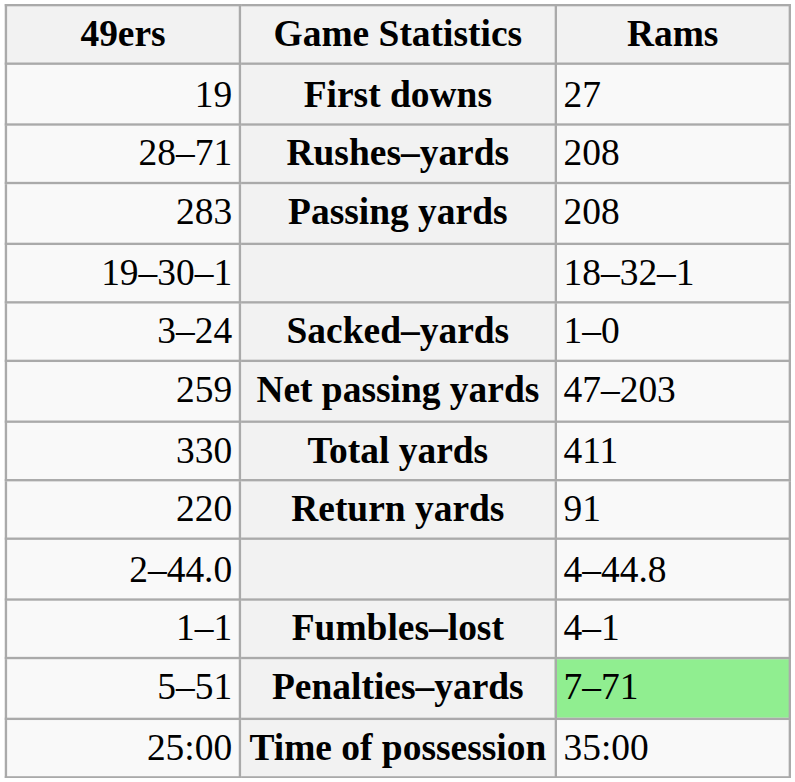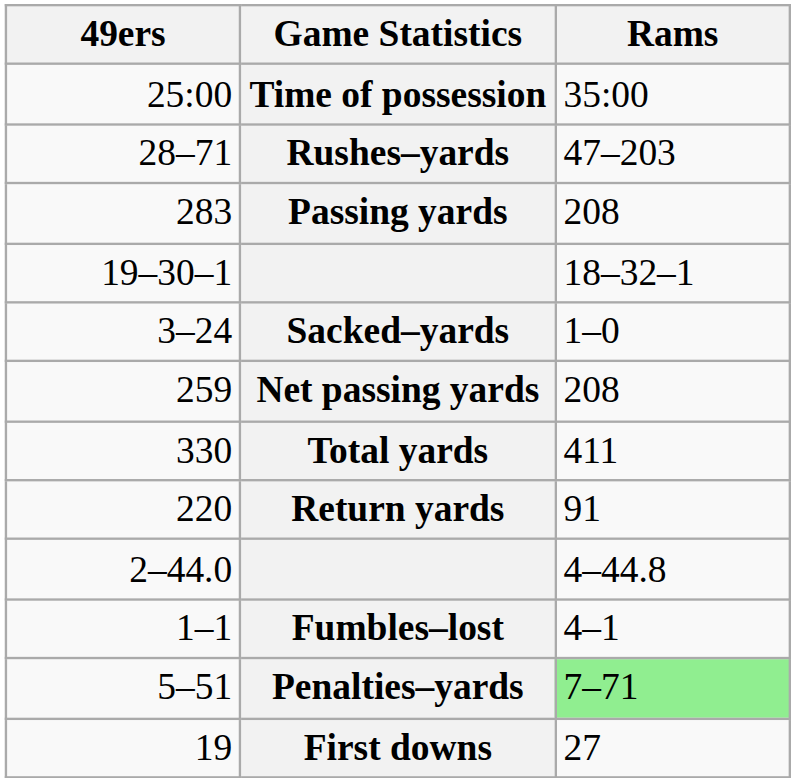rows swapped: (213, 93) <-> (190, 746)
(592, 152) 208 -> (620, 152) 47–203
(620, 390) 47–203 -> (592, 390) 208
